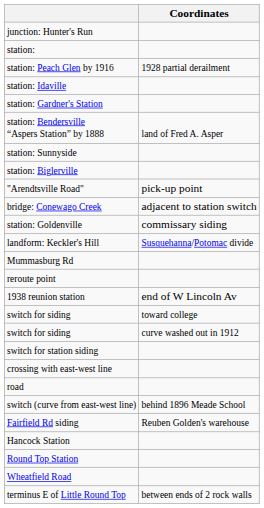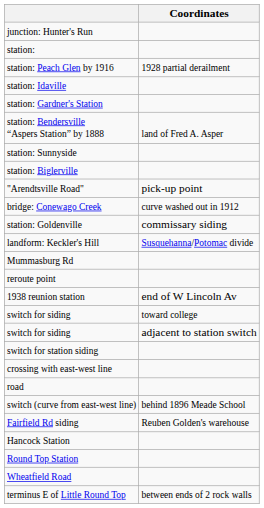(199, 206) adjacent to station switch -> (190, 207) curve washed out in 1912
(190, 333) curve washed out in 1912 -> (199, 332) adjacent to station switch
